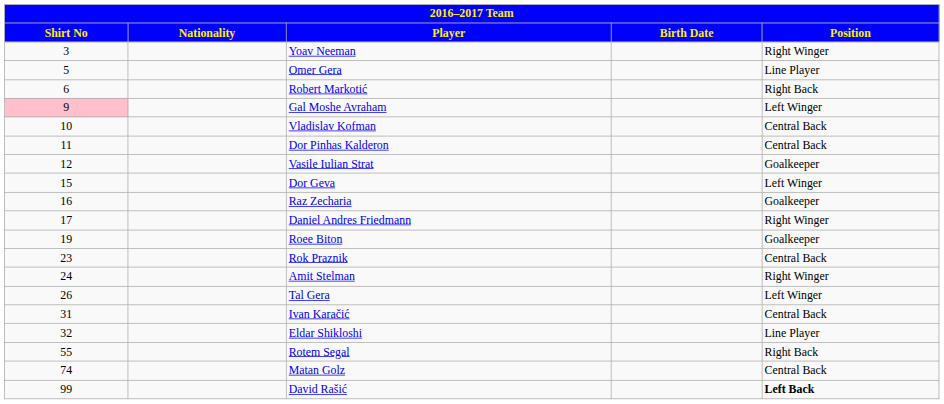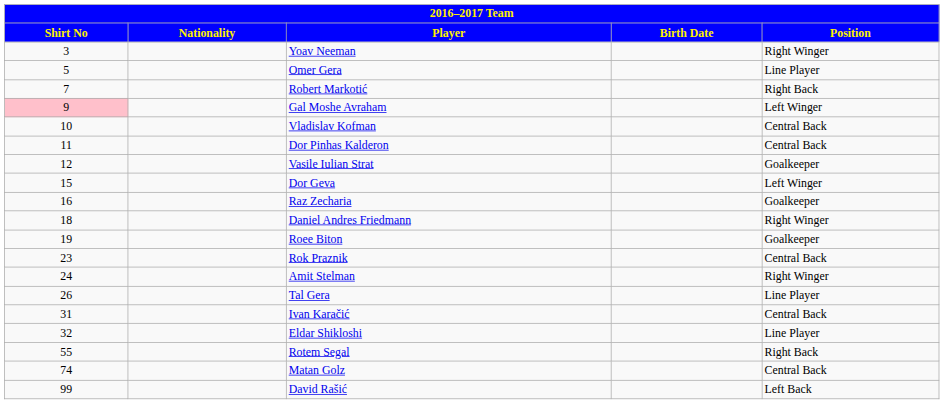(66, 88) 6 -> (66, 88) 7
(66, 220) 17 -> (66, 220) 18
(793, 295) Left Winger -> (792, 295) Line Player
(789, 389) bold -> (788, 389) normal
